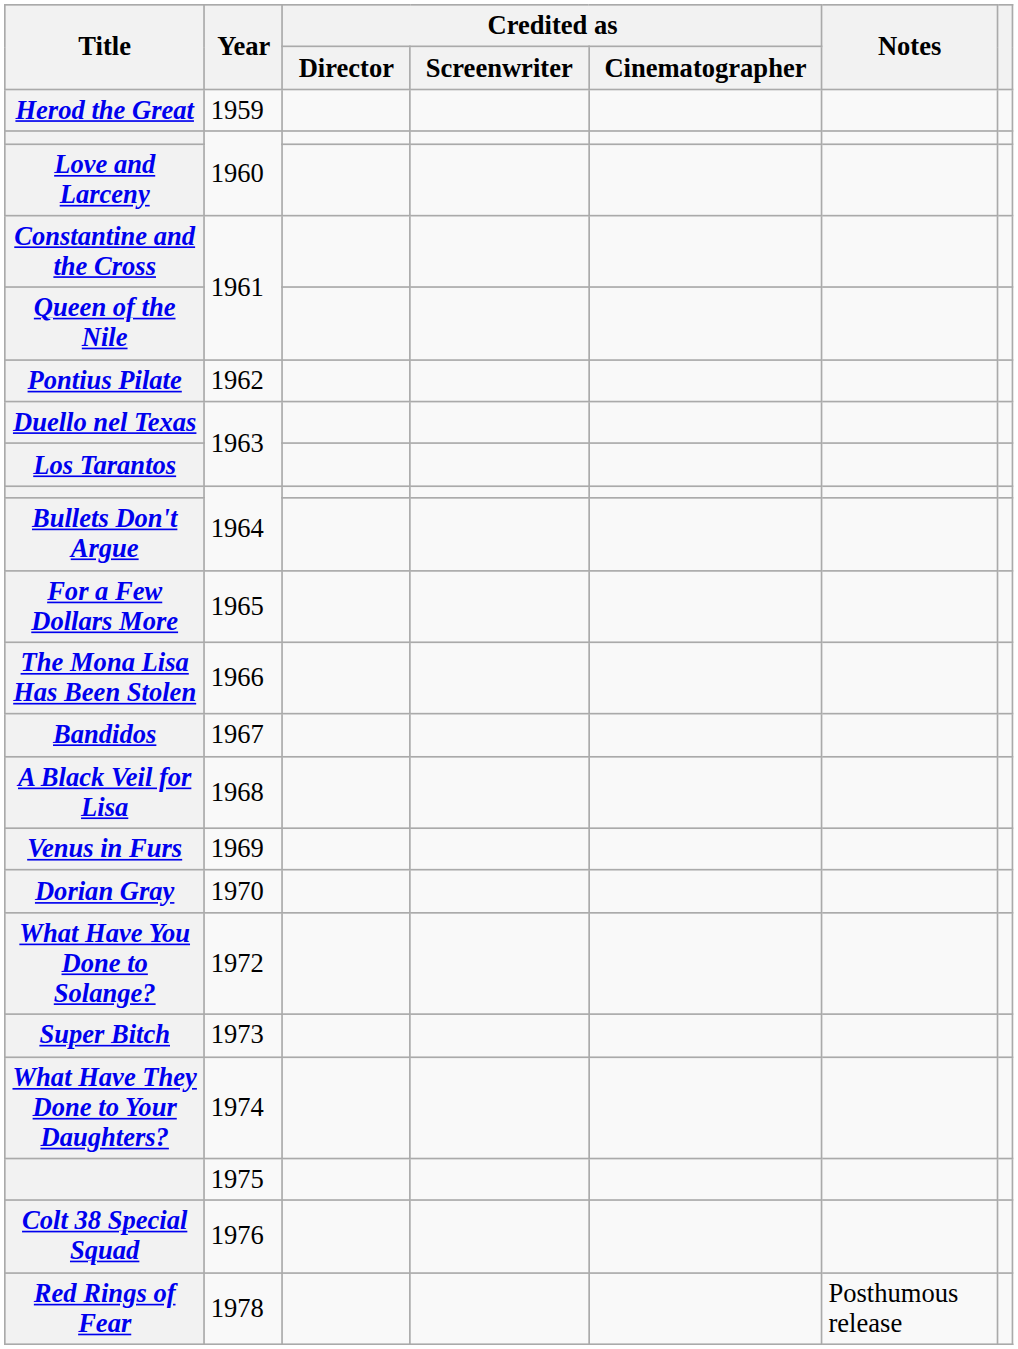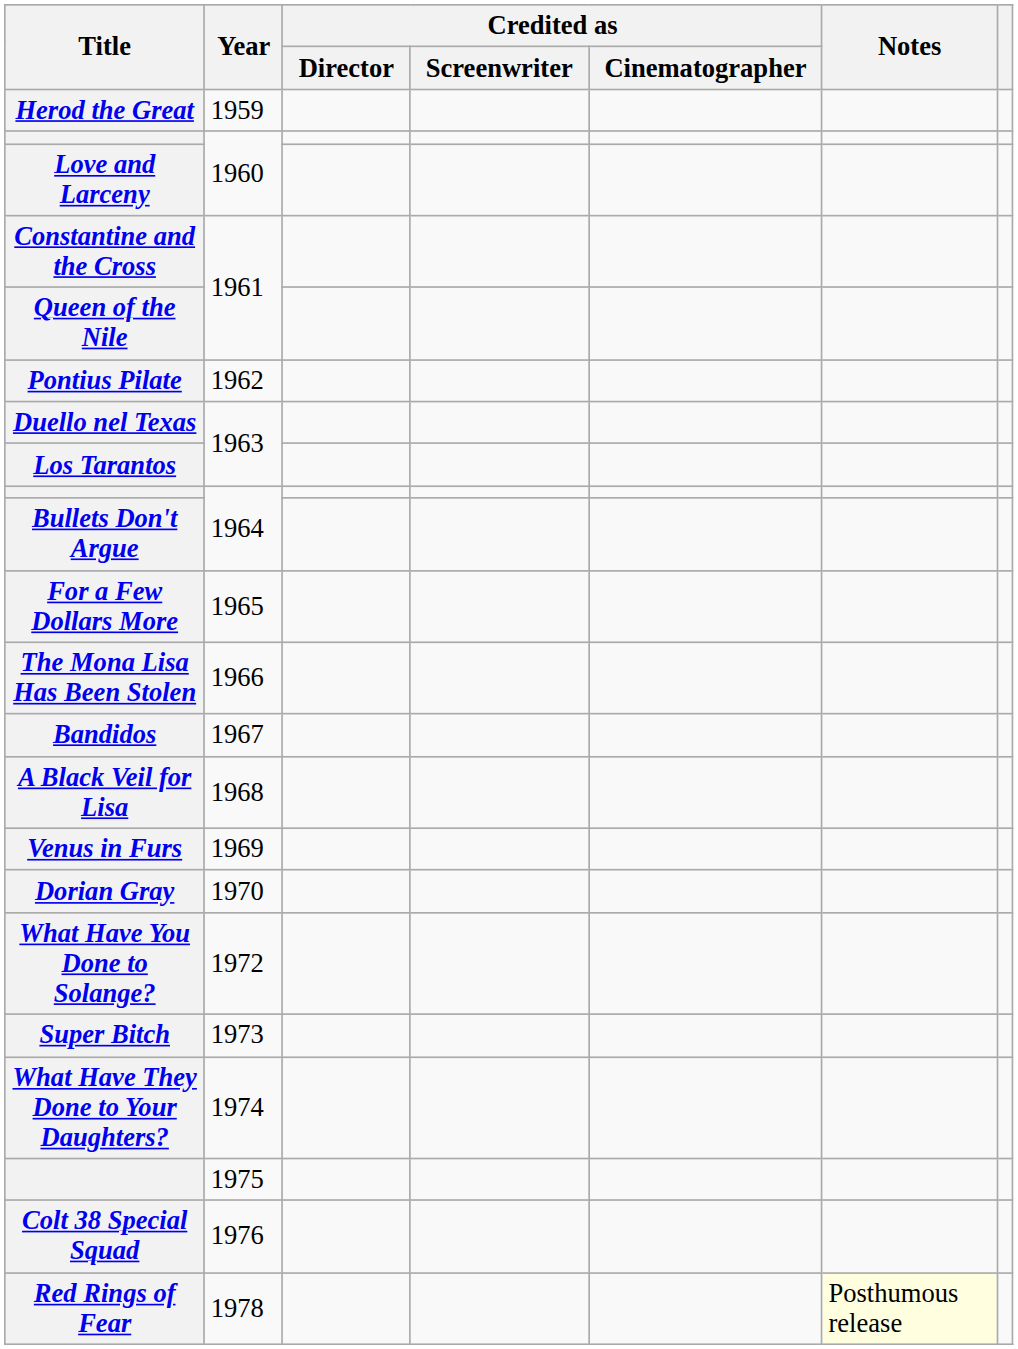(893, 1308) no background -> (893, 1308) lightyellow background
